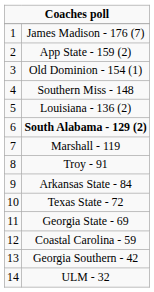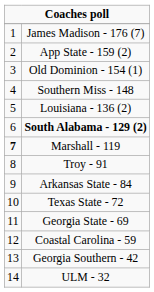(13, 146) normal -> (13, 146) bold
